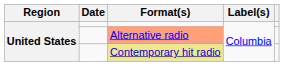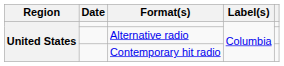(149, 35) lightsalmon background -> (149, 35) no background
(165, 52) khaki background -> (165, 52) no background
